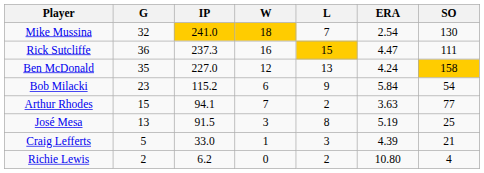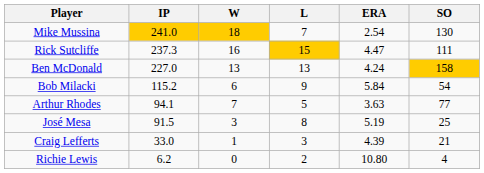- column: (143, 13)
(266, 68) 12 -> (234, 68) 13
(327, 104) 2 -> (304, 104) 5
